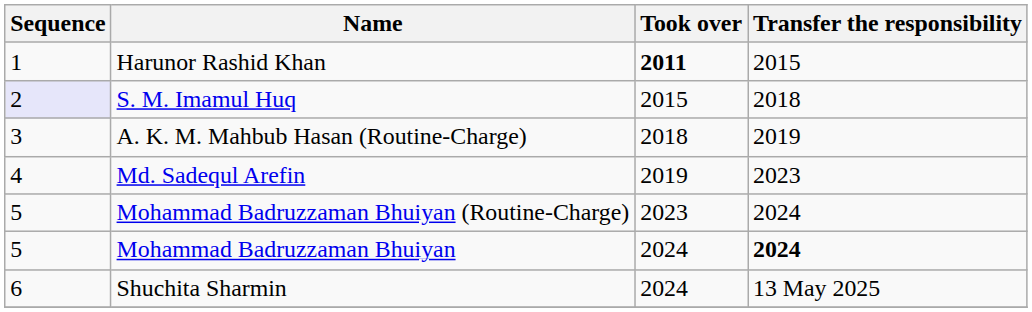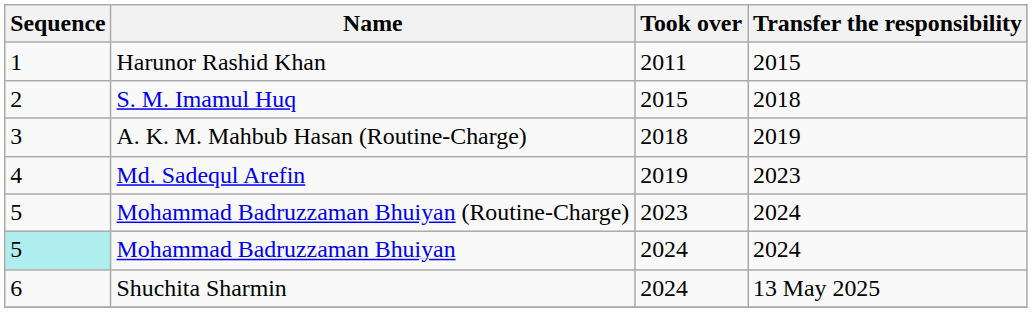(663, 61) bold -> (664, 61) normal
(16, 99) lavender background -> (16, 99) no background
(16, 250) no background -> (16, 250) paleturquoise background
(777, 250) bold -> (777, 250) normal
